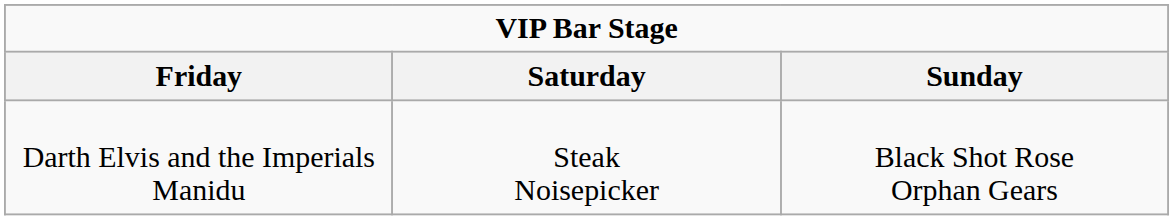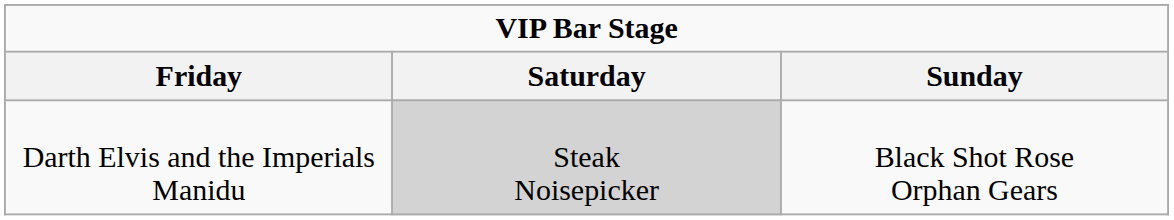(587, 173) no background -> (587, 173) lightgrey background
